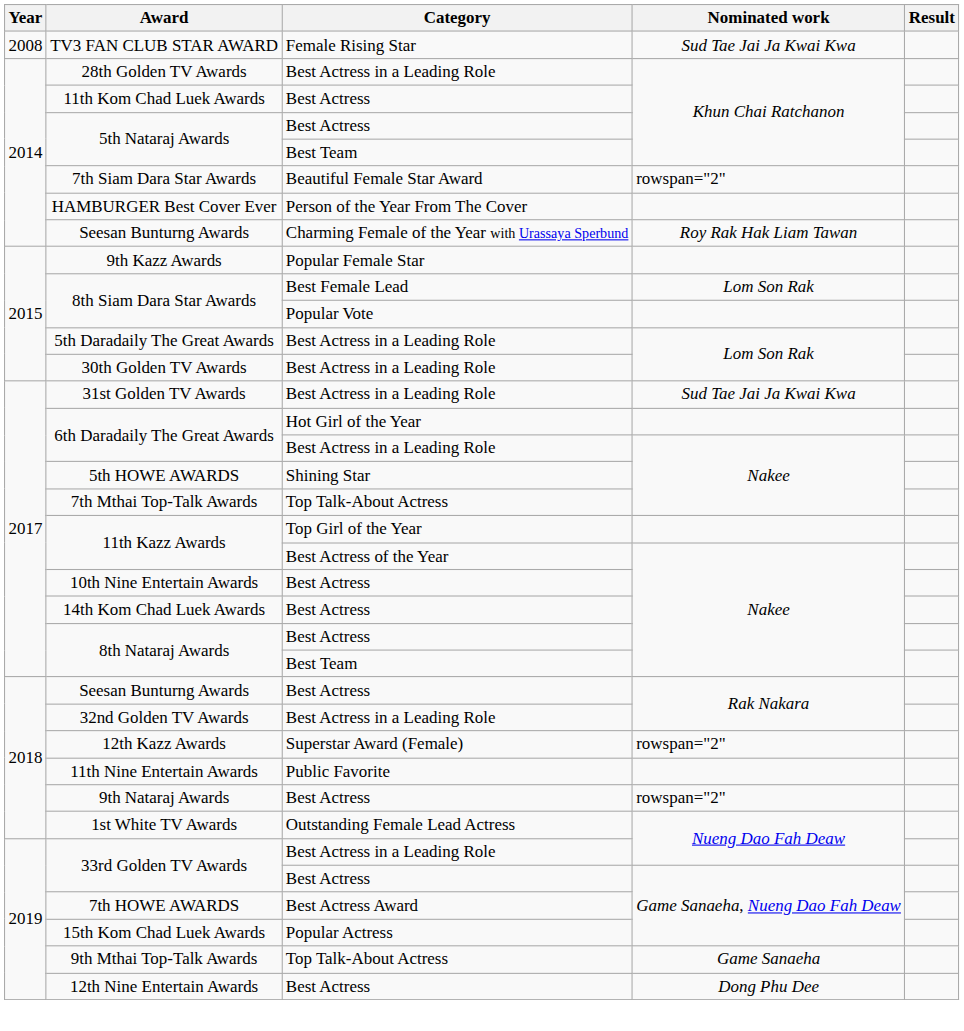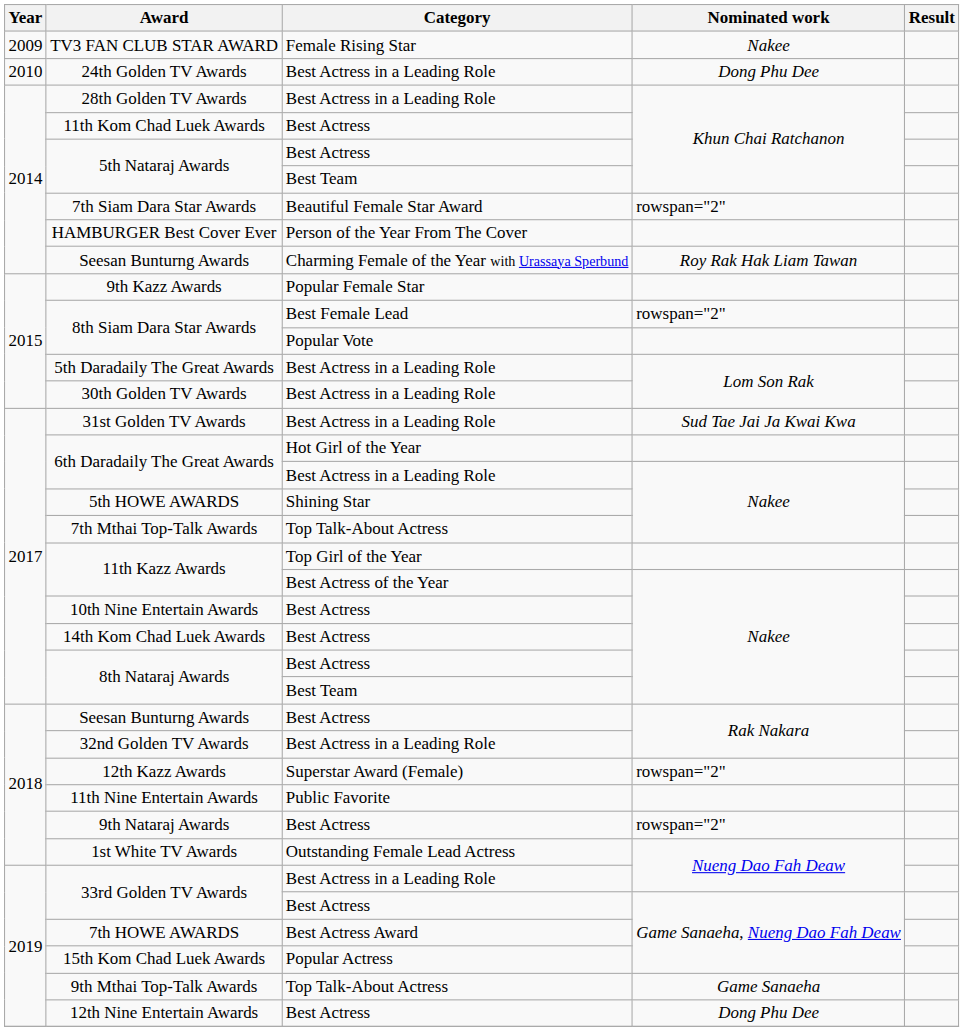(25, 44) 2008 -> (25, 44) 2009
(769, 44) Sud Tae Jai Ja Kwai Kwa -> (769, 44) Nakee
+ row: (164, 71)
(769, 286) Lom Son Rak -> (681, 313) rowspan="2"
